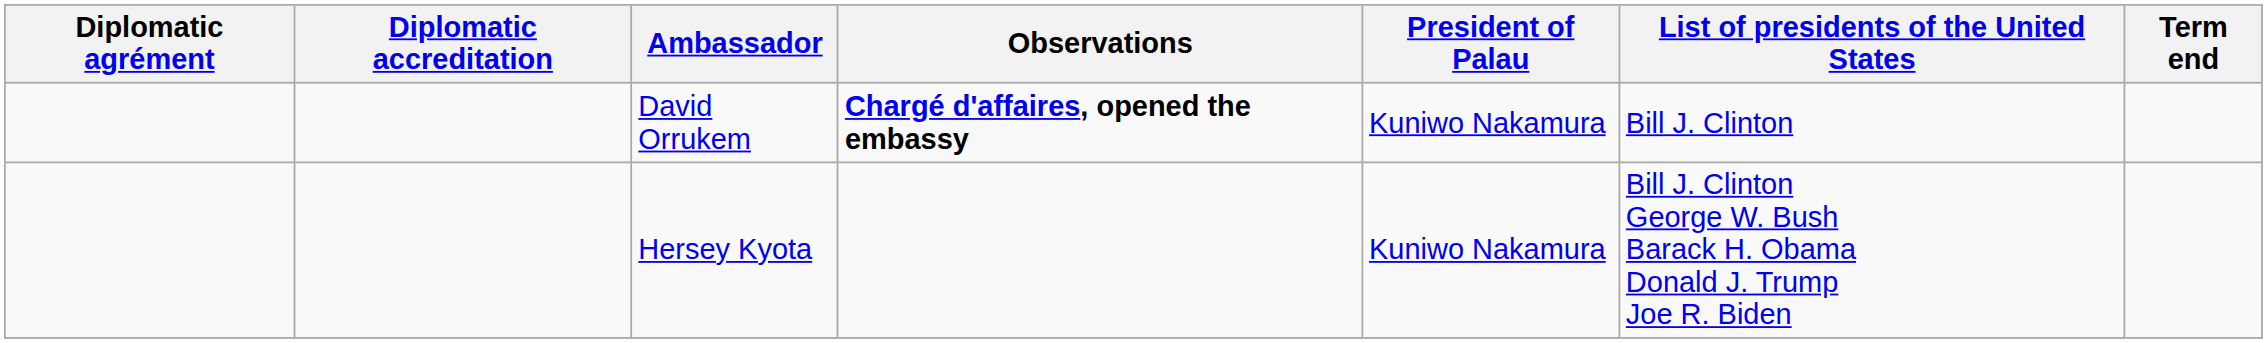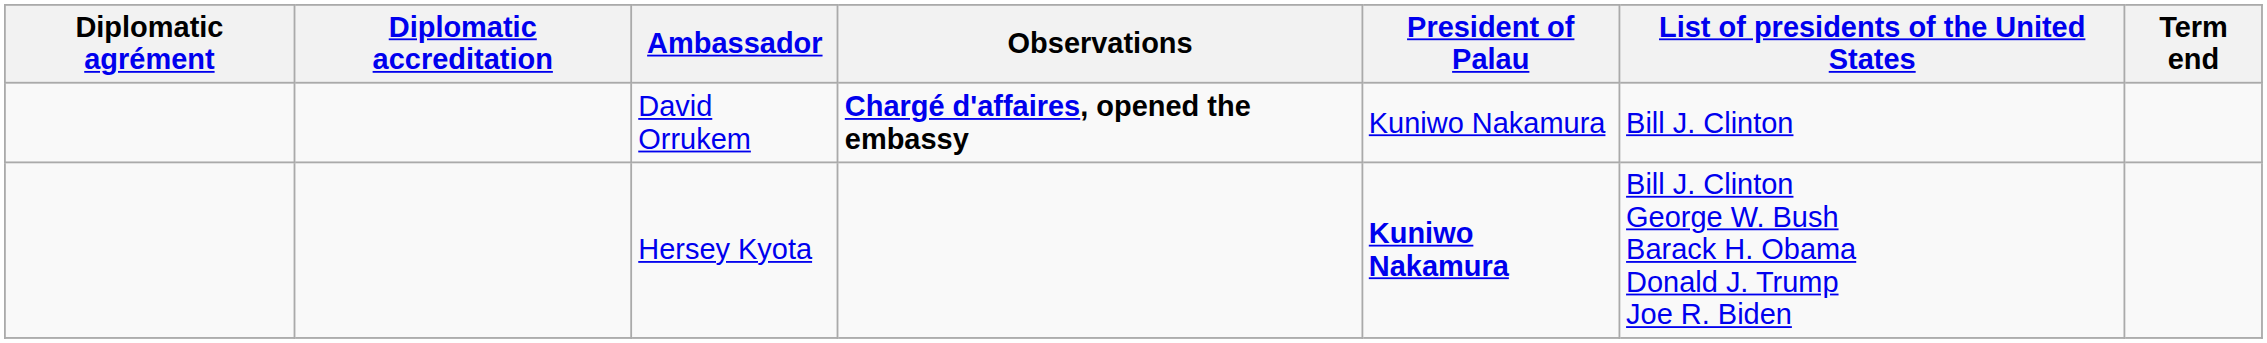(1487, 249) normal -> (1439, 249) bold
